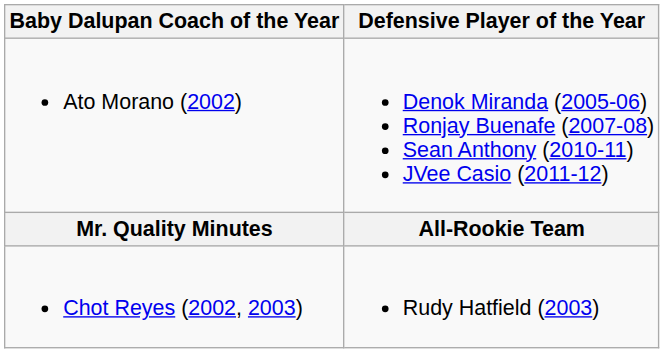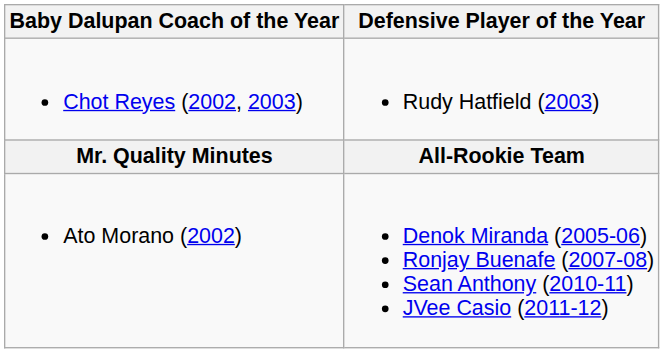rows swapped: (174, 309) <-> (174, 101)
